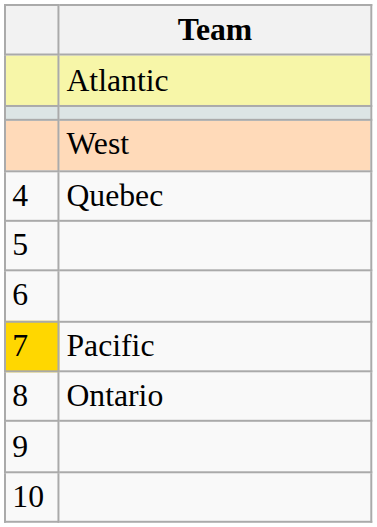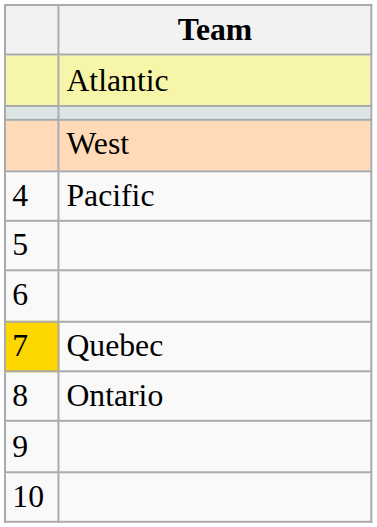(115, 194) Quebec -> (110, 194) Pacific
(110, 345) Pacific -> (115, 345) Quebec
